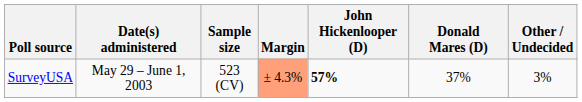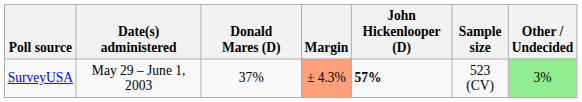columns swapped: (230, 40) <-> (458, 40)
(543, 78) no background -> (543, 78) lightgreen background
